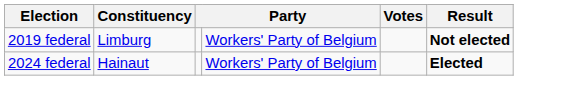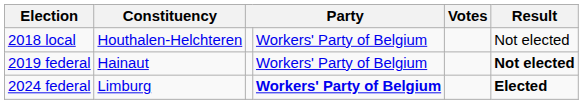+ row: (42, 39)
(124, 39) Limburg -> (123, 63) Hainaut
(123, 63) Hainaut -> (124, 87) Limburg
(291, 63) normal -> (349, 87) bold
